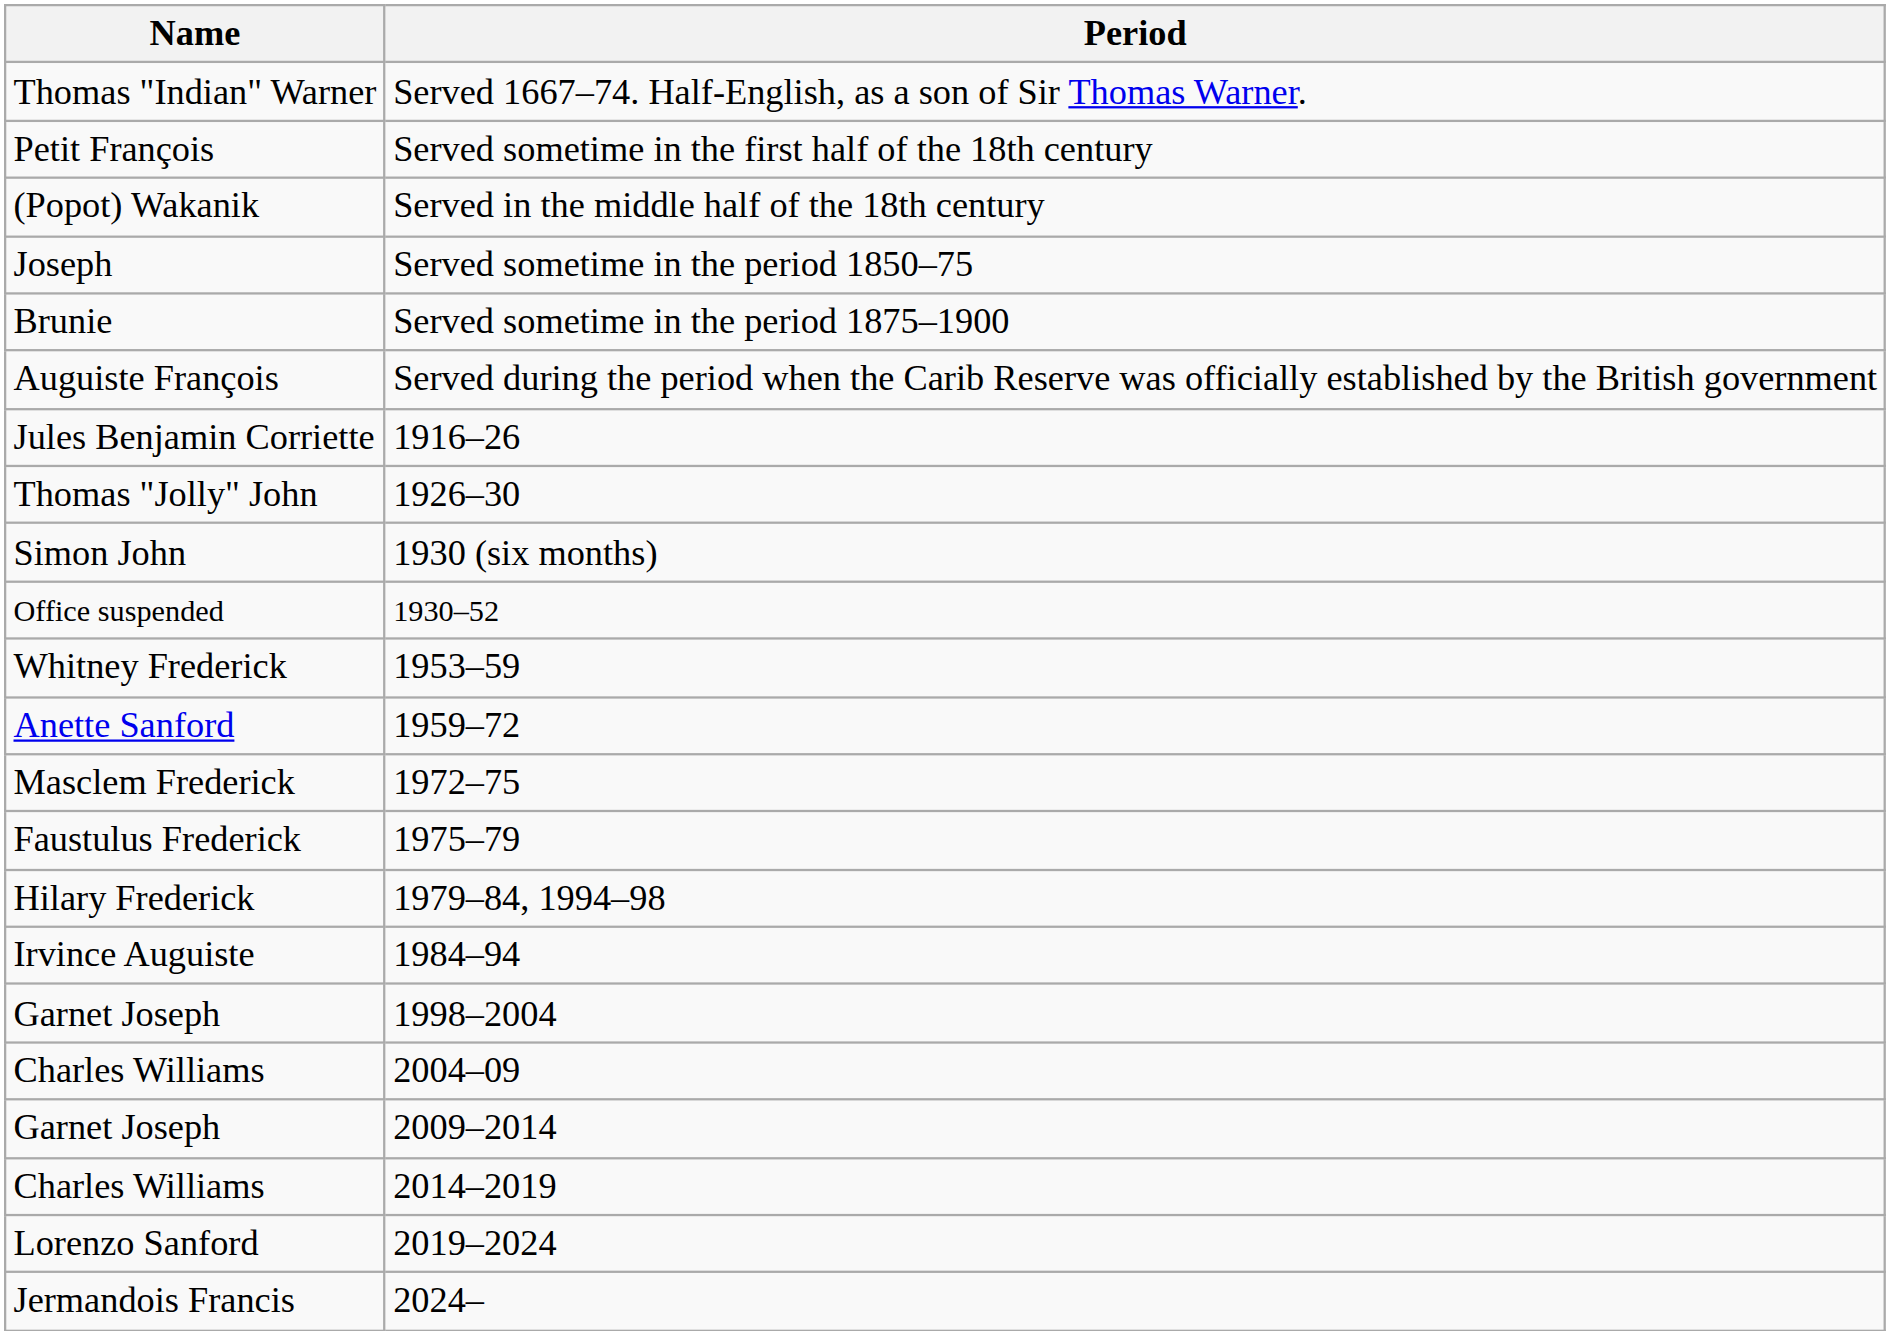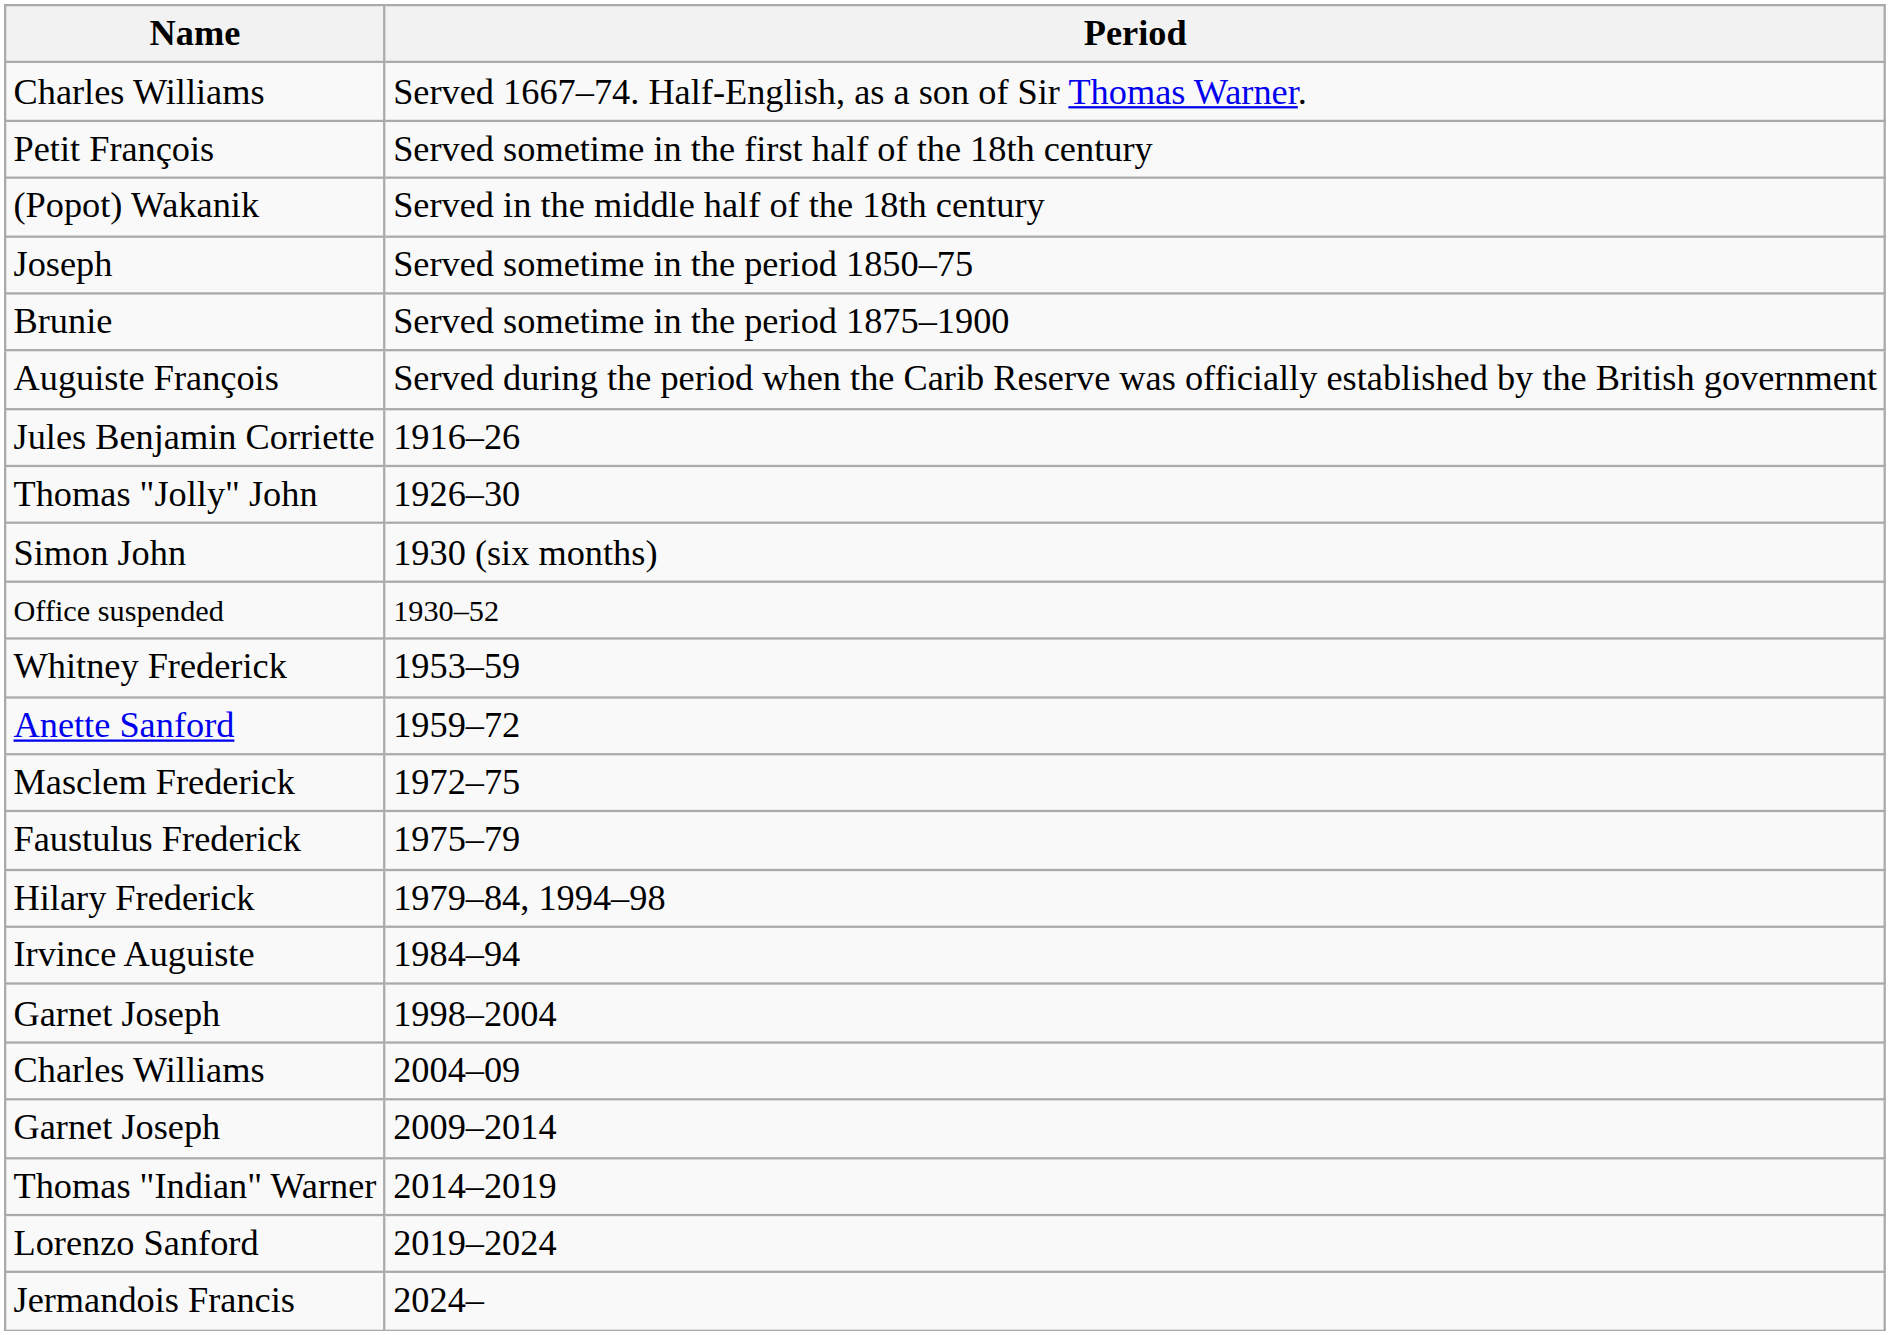(195, 90) Thomas "Indian" Warner -> (139, 90) Charles Williams
(139, 1185) Charles Williams -> (195, 1185) Thomas "Indian" Warner
